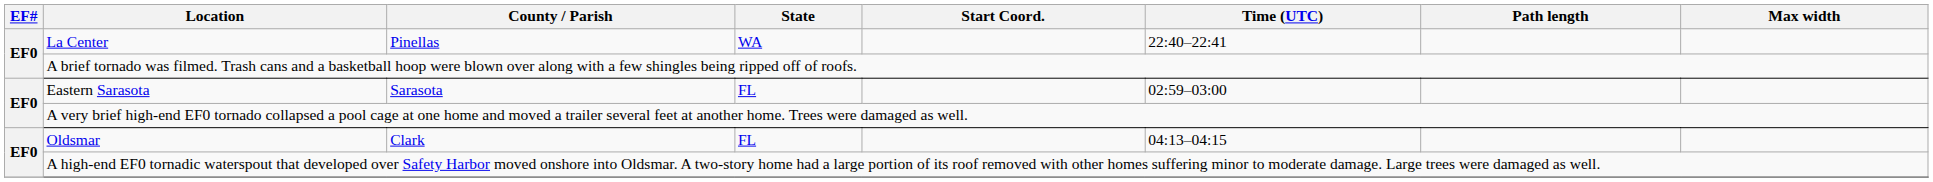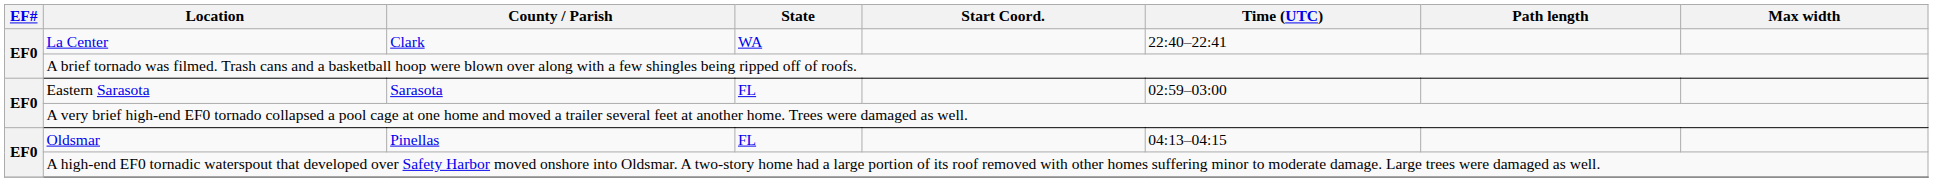(415, 41) Pinellas -> (407, 41) Clark
(407, 139) Clark -> (415, 139) Pinellas
